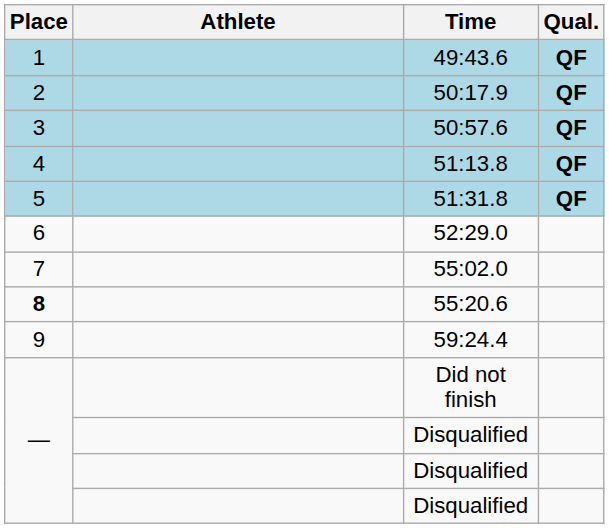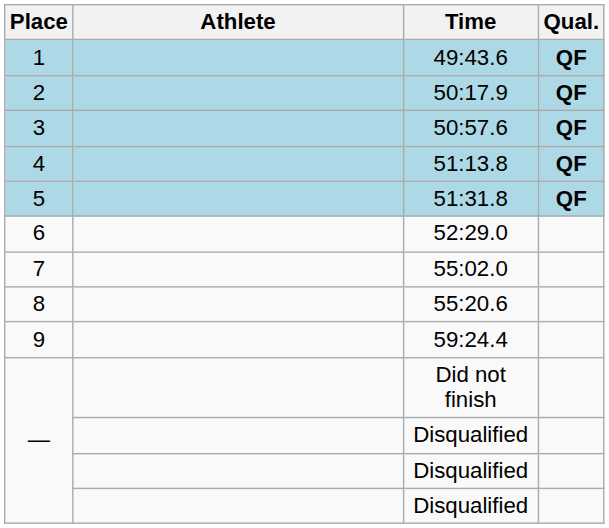(39, 304) bold -> (39, 304) normal
